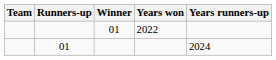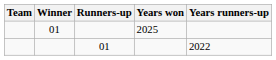columns swapped: (114, 13) <-> (64, 13)
(147, 30) 2022 -> (147, 30) 2025
(200, 47) 2024 -> (200, 47) 2022
